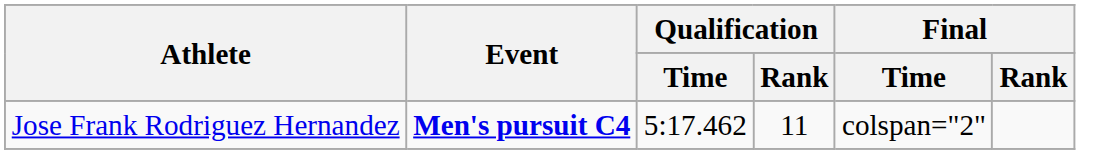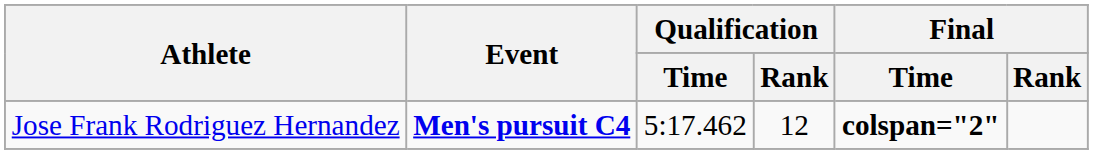(794, 124) 11 -> (794, 124) 12
(914, 124) normal -> (921, 124) bold
